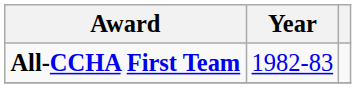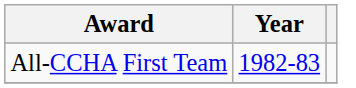(125, 62) bold -> (119, 62) normal
